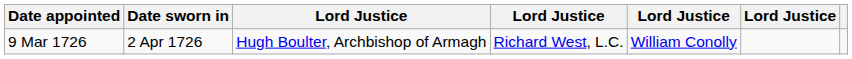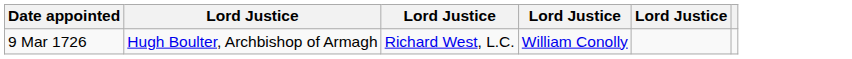- column: (178, 16)
